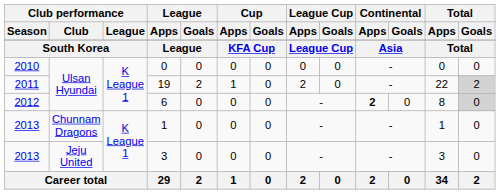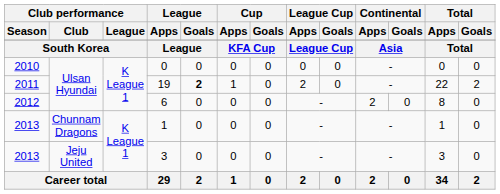(199, 84) normal -> (199, 84) bold
(477, 84) lightgrey background -> (477, 84) no background
(372, 102) bold -> (372, 102) normal
(477, 102) lightgrey background -> (477, 102) no background
